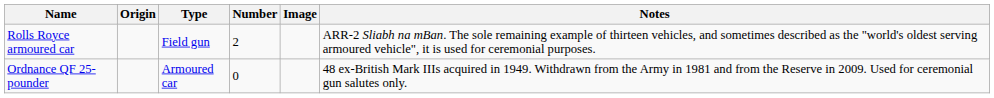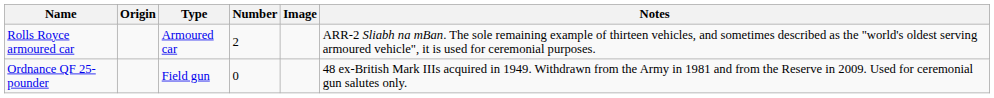(186, 41) Field gun -> (188, 41) Armoured car
(188, 75) Armoured car -> (186, 75) Field gun
